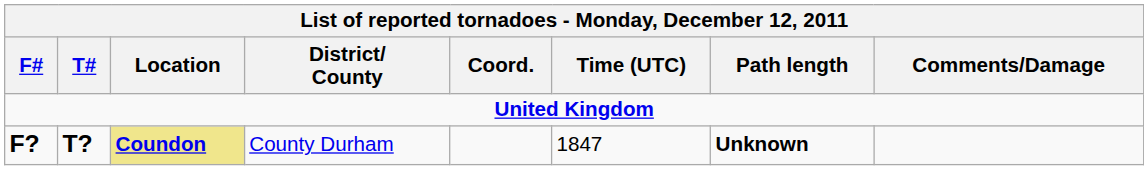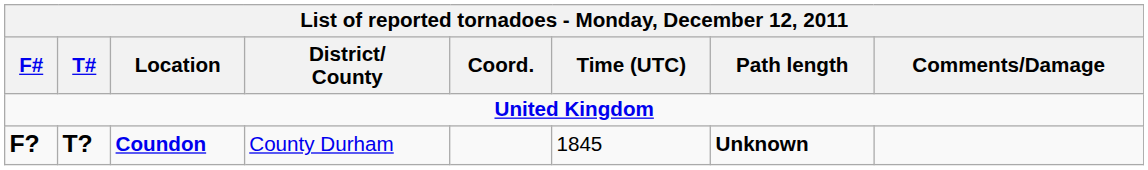(161, 144) khaki background -> (161, 144) no background
(579, 144) 1847 -> (579, 144) 1845
